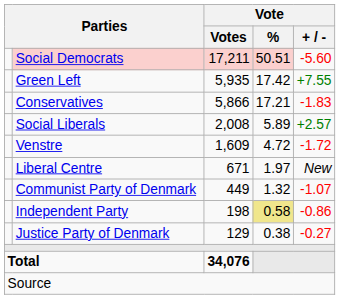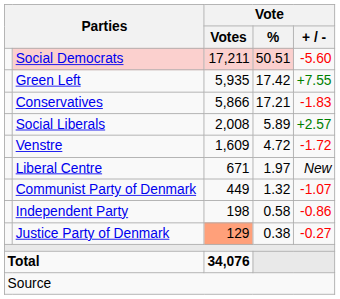(277, 211) khaki background -> (277, 211) no background
(238, 233) no background -> (238, 233) lightsalmon background
